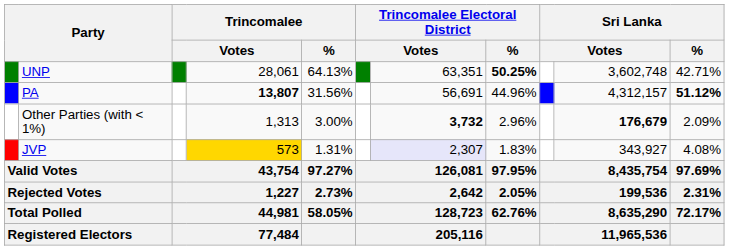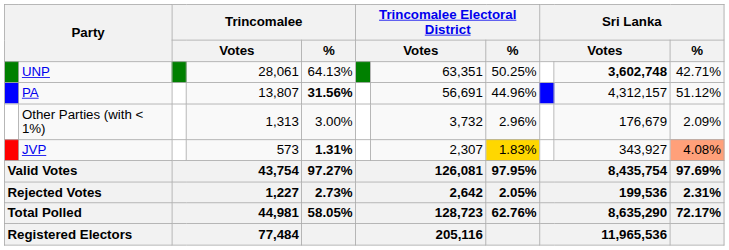(514, 72) bold -> (514, 72) normal
(638, 72) normal -> (638, 72) bold
(279, 93) bold -> (279, 93) normal
(330, 93) normal -> (330, 93) bold
(698, 93) bold -> (698, 93) normal
(466, 121) bold -> (466, 121) normal
(643, 121) bold -> (643, 121) normal
(288, 150) gold background -> (288, 150) no background
(334, 150) normal -> (334, 150) bold
(466, 150) lavender background -> (466, 150) no background
(518, 150) no background -> (518, 150) gold background
(702, 150) no background -> (702, 150) lightsalmon background
